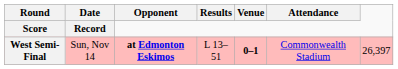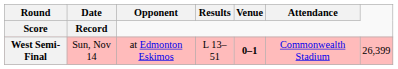(156, 50) bold -> (156, 50) normal
(376, 50) 26,397 -> (376, 50) 26,399
